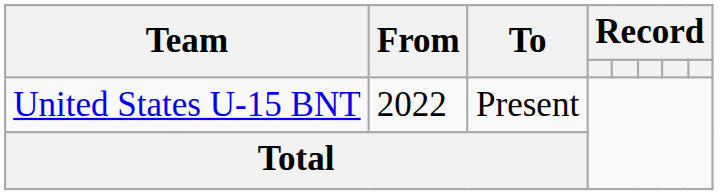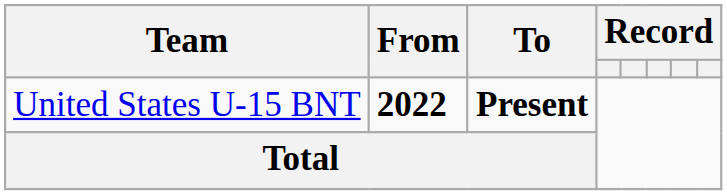(412, 104) normal -> (412, 104) bold
(528, 104) normal -> (532, 104) bold
